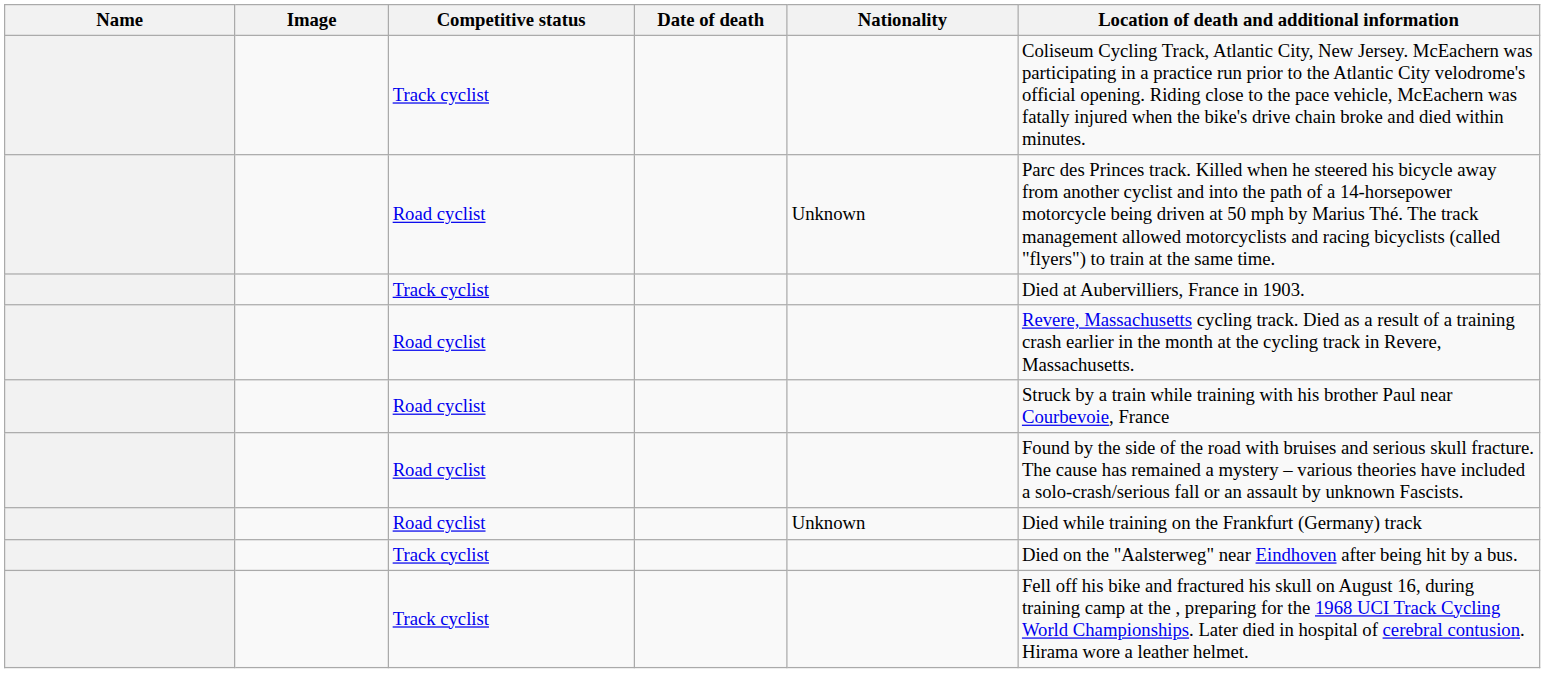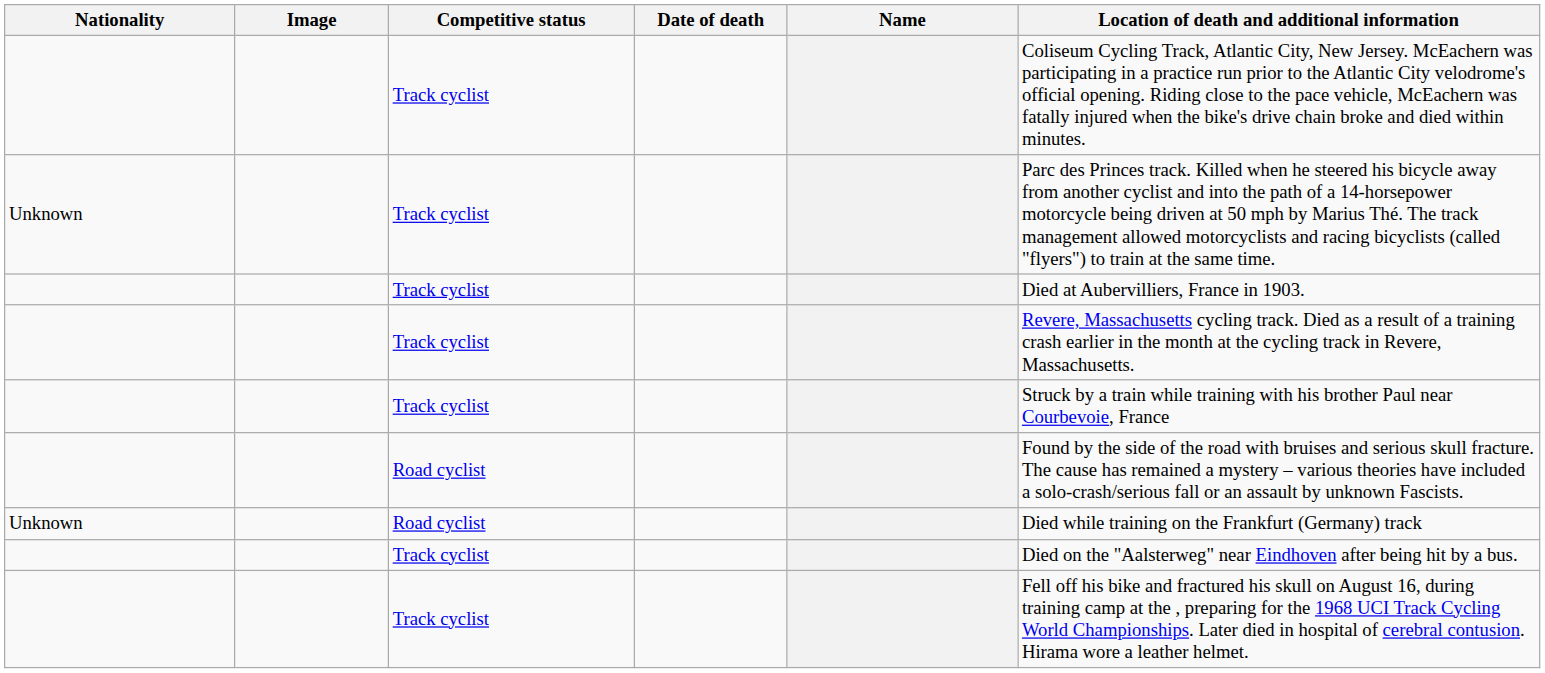columns swapped: (120, 20) <-> (902, 20)
(439, 214) Road cyclist -> (441, 214) Track cyclist
(439, 342) Road cyclist -> (441, 342) Track cyclist
(439, 406) Road cyclist -> (441, 406) Track cyclist
